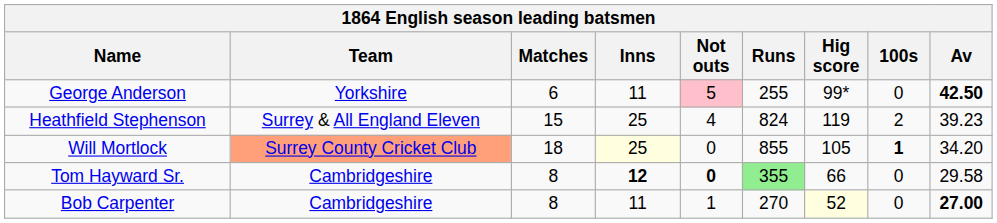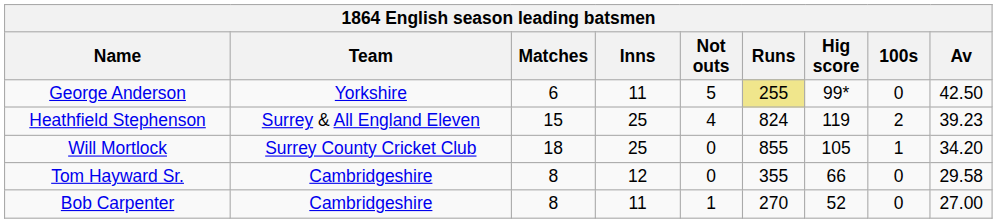(711, 93) pink background -> (711, 93) no background
(774, 93) no background -> (774, 93) khaki background
(961, 93) bold -> (961, 93) normal
(371, 148) lightsalmon background -> (371, 148) no background
(638, 148) lightyellow background -> (638, 148) no background
(899, 148) bold -> (899, 148) normal
(638, 176) bold -> (638, 176) normal
(711, 176) bold -> (711, 176) normal
(774, 176) lightgreen background -> (774, 176) no background
(836, 203) lightyellow background -> (836, 203) no background
(961, 203) bold -> (961, 203) normal
